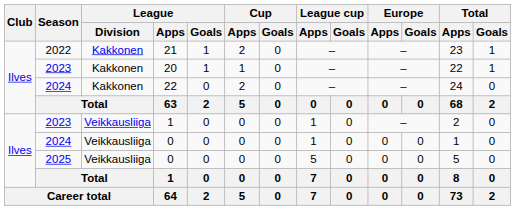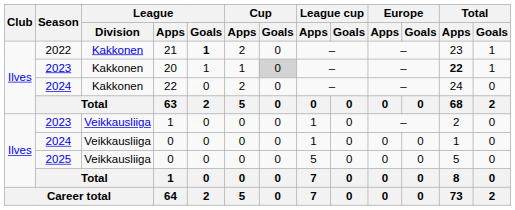(206, 50) normal -> (206, 50) bold
(278, 68) no background -> (278, 68) lightgrey background
(456, 68) normal -> (456, 68) bold
